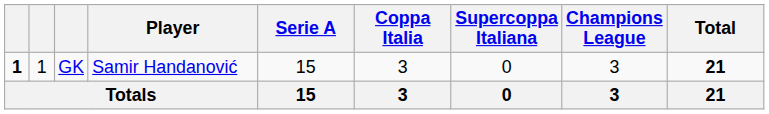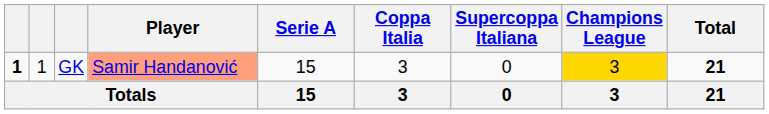(165, 66) no background -> (165, 66) lightsalmon background
(614, 66) no background -> (614, 66) gold background
